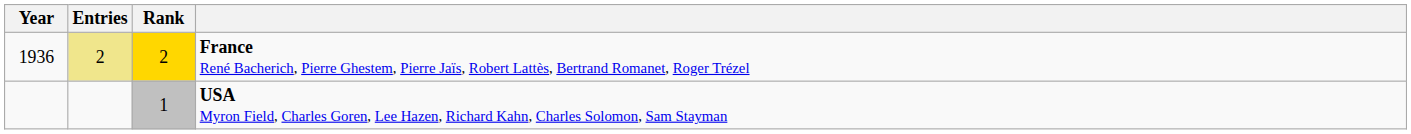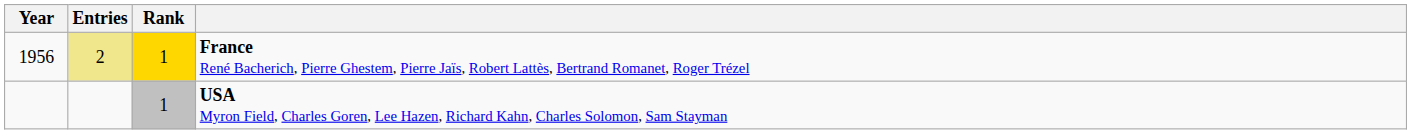(36, 56) 1936 -> (36, 56) 1956
(164, 56) 2 -> (164, 56) 1
